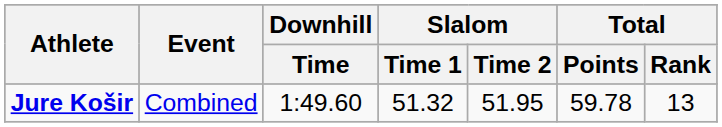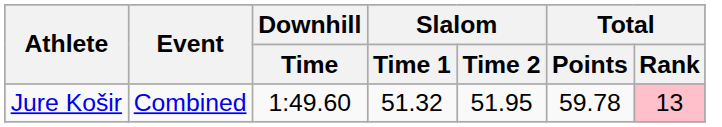(72, 103) bold -> (66, 103) normal
(681, 103) no background -> (670, 103) pink background
